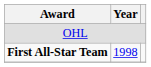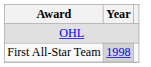(57, 52) bold -> (54, 52) normal
(125, 52) no background -> (118, 52) lightgrey background
